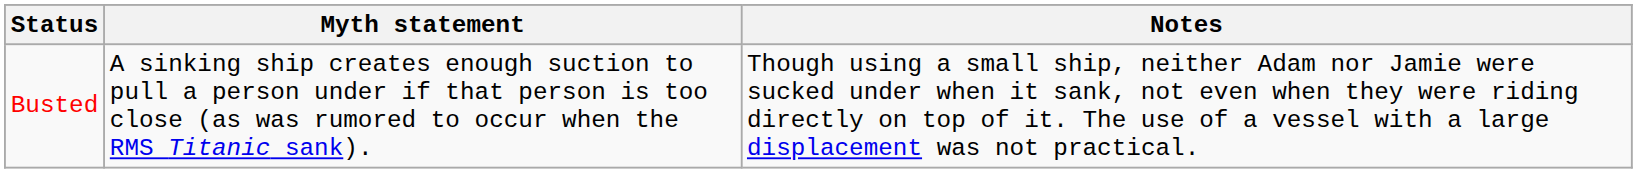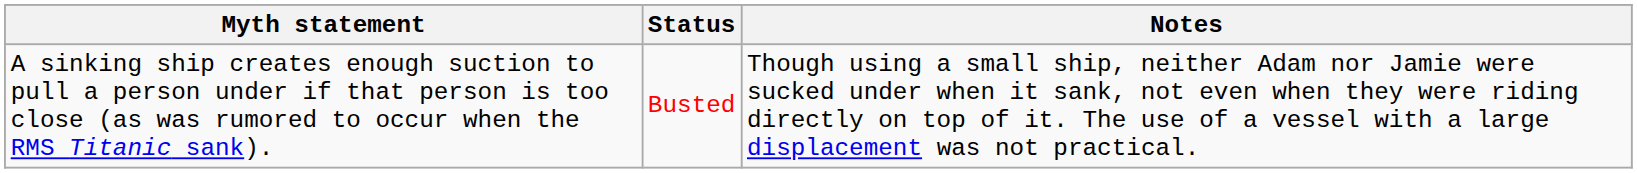columns swapped: (423, 25) <-> (54, 25)
